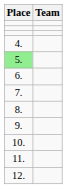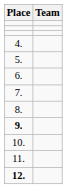(19, 60) lightgreen background -> (19, 60) no background
(19, 126) normal -> (19, 126) bold
(19, 175) normal -> (19, 175) bold
